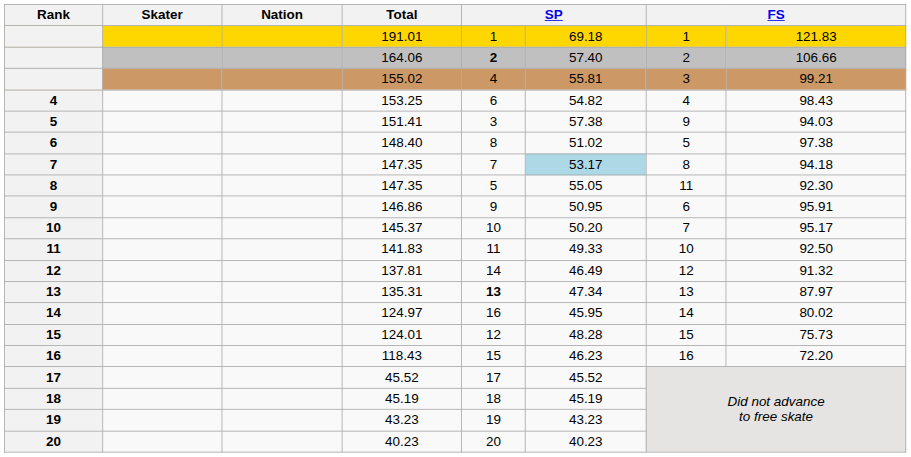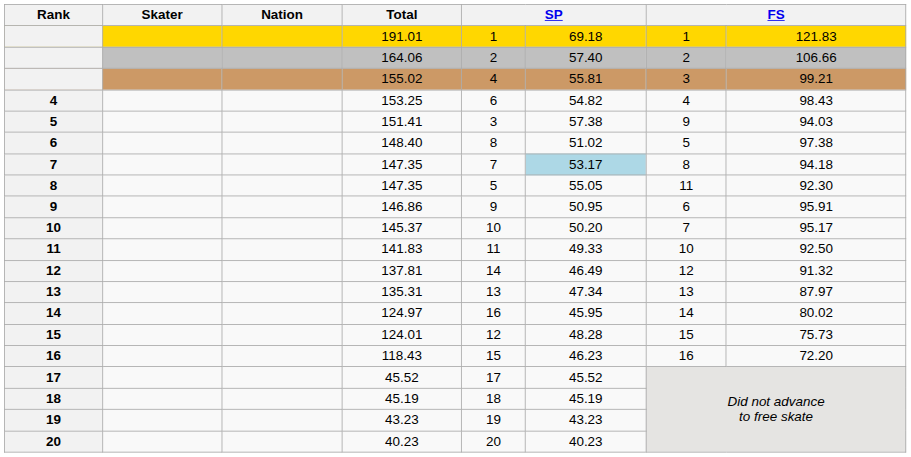(493, 57) bold -> (493, 57) normal
(493, 292) bold -> (493, 292) normal
